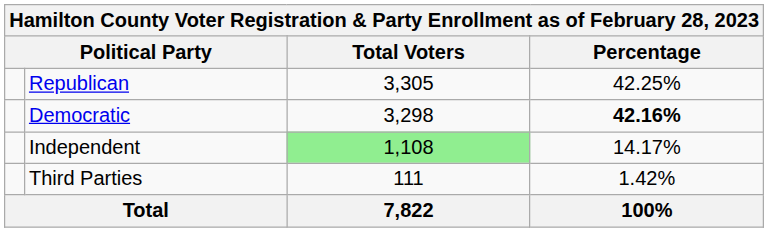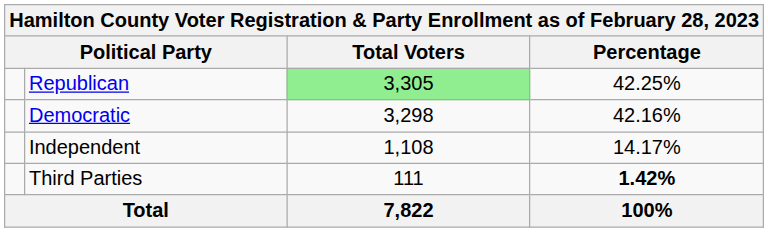(409, 83) no background -> (409, 83) lightgreen background
(647, 115) bold -> (647, 115) normal
(409, 147) lightgreen background -> (409, 147) no background
(647, 178) normal -> (647, 178) bold
